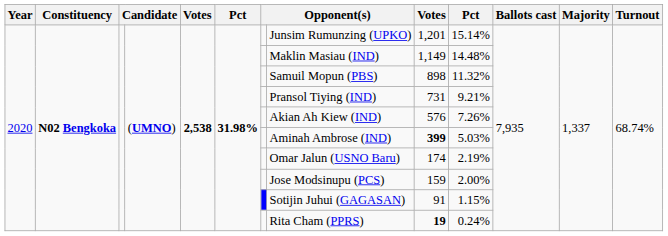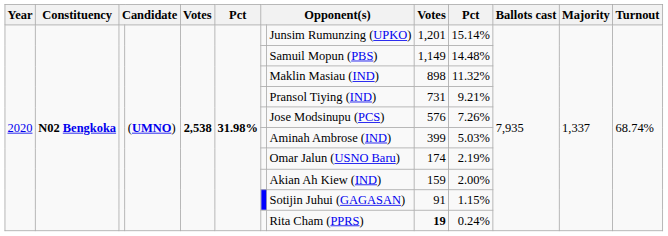(324, 55) Maklin Masiau (IND) -> (323, 55) Samuil Mopun (PBS)
(323, 76) Samuil Mopun (PBS) -> (324, 76) Maklin Masiau (IND)
(325, 117) Akian Ah Kiew (IND) -> (327, 117) Jose Modsinupu (PCS)
(436, 138) bold -> (436, 138) normal
(327, 179) Jose Modsinupu (PCS) -> (325, 179) Akian Ah Kiew (IND)
